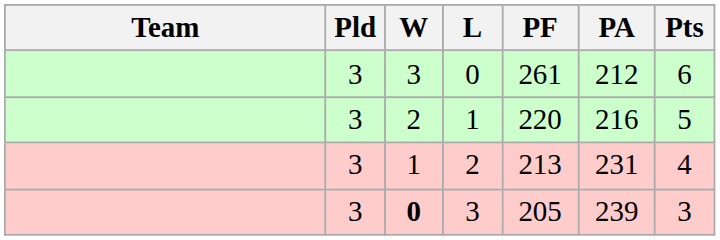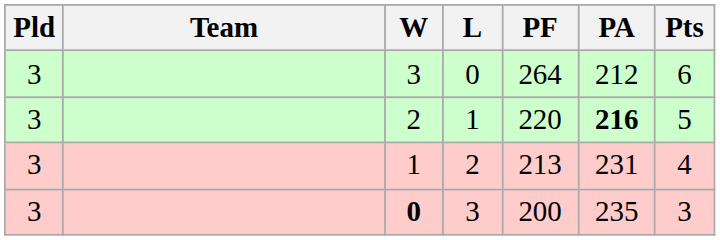columns swapped: (165, 27) <-> (355, 27)
(540, 73) 261 -> (540, 73) 264
(617, 119) normal -> (617, 119) bold
(540, 211) 205 -> (540, 211) 200
(617, 211) 239 -> (617, 211) 235
